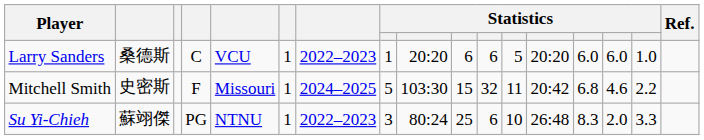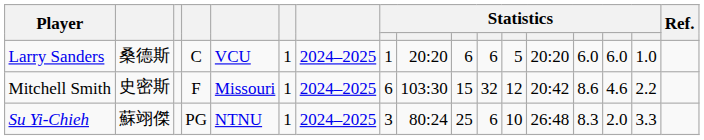(338, 56) 2022–2023 -> (338, 56) 2024–2025
(388, 87) 5 -> (388, 87) 6
(514, 87) 11 -> (514, 87) 12
(588, 87) 6.8 -> (588, 87) 8.6
(338, 119) 2022–2023 -> (338, 119) 2024–2025
